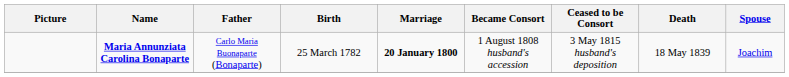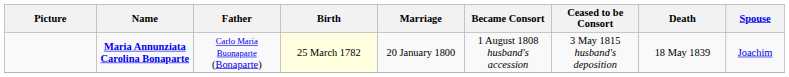(329, 52) no background -> (329, 52) lightyellow background
(421, 52) bold -> (421, 52) normal
